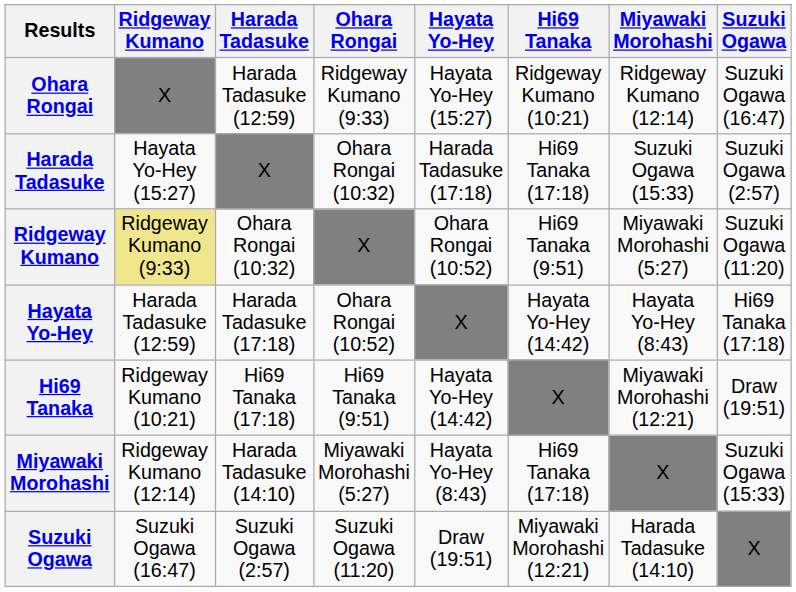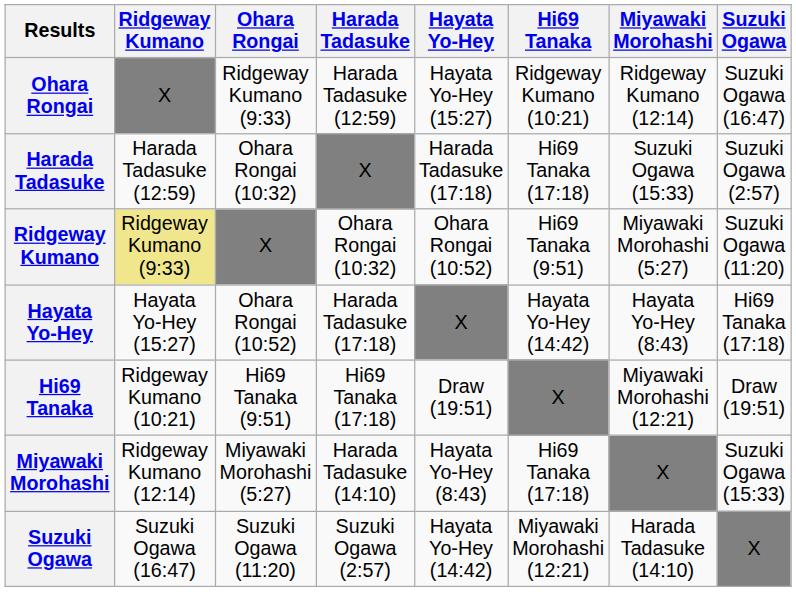columns swapped: (264, 31) <-> (364, 31)
(165, 171) Hayata Yo-Hey (15:27) -> (165, 171) Harada Tadasuke (12:59)
(165, 322) Harada Tadasuke (12:59) -> (165, 322) Hayata Yo-Hey (15:27)
(461, 397) Hayata Yo-Hey (14:42) -> (461, 397) Draw (19:51)
(461, 548) Draw (19:51) -> (461, 548) Hayata Yo-Hey (14:42)
